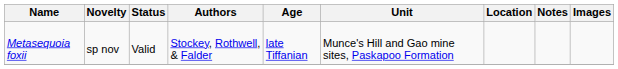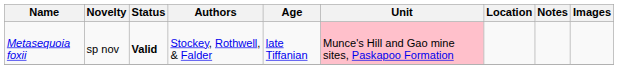(143, 49) normal -> (144, 49) bold
(389, 49) no background -> (389, 49) pink background
